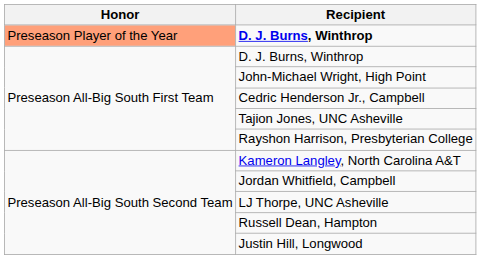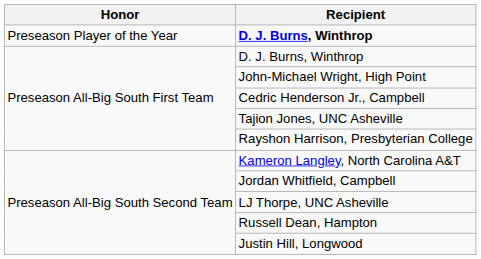(92, 35) lightsalmon background -> (92, 35) no background
